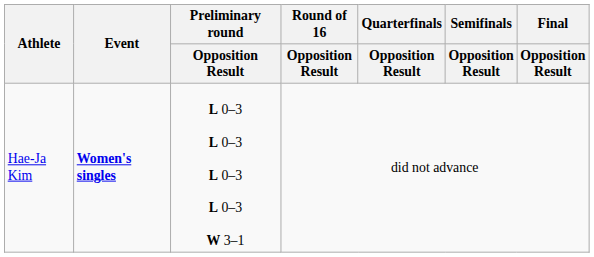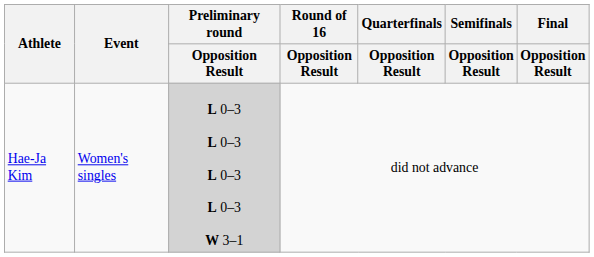(104, 167) bold -> (103, 167) normal
(225, 176) no background -> (224, 176) lightgrey background
